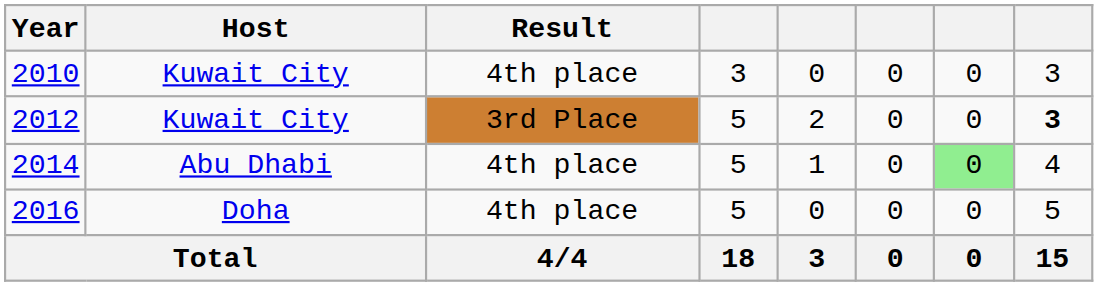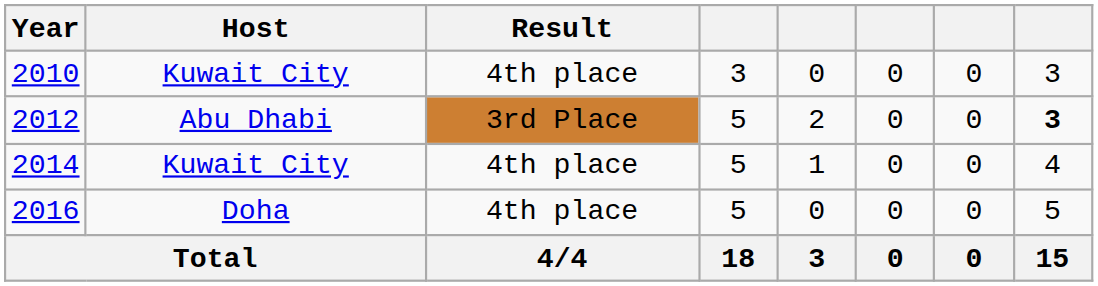(256, 120) Kuwait City -> (256, 120) Abu Dhabi
(256, 166) Abu Dhabi -> (256, 166) Kuwait City
(974, 166) lightgreen background -> (974, 166) no background
